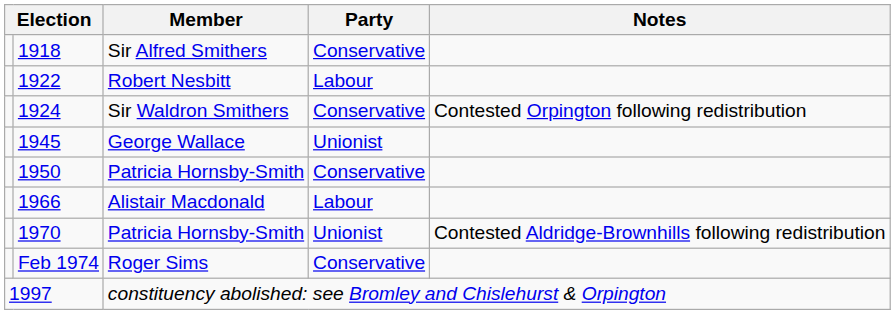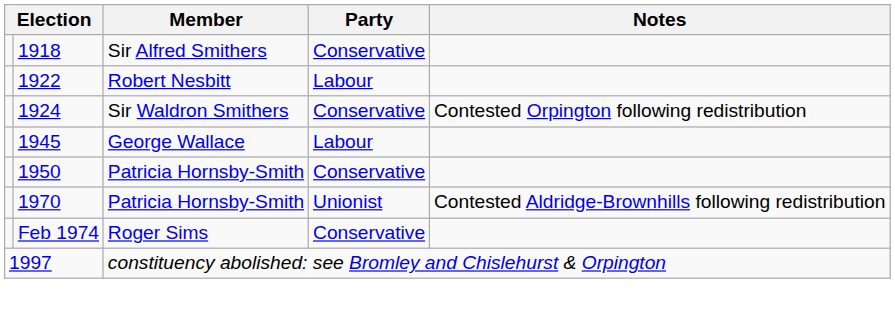(348, 141) Unionist -> (343, 141) Labour
- row: (39, 202)
